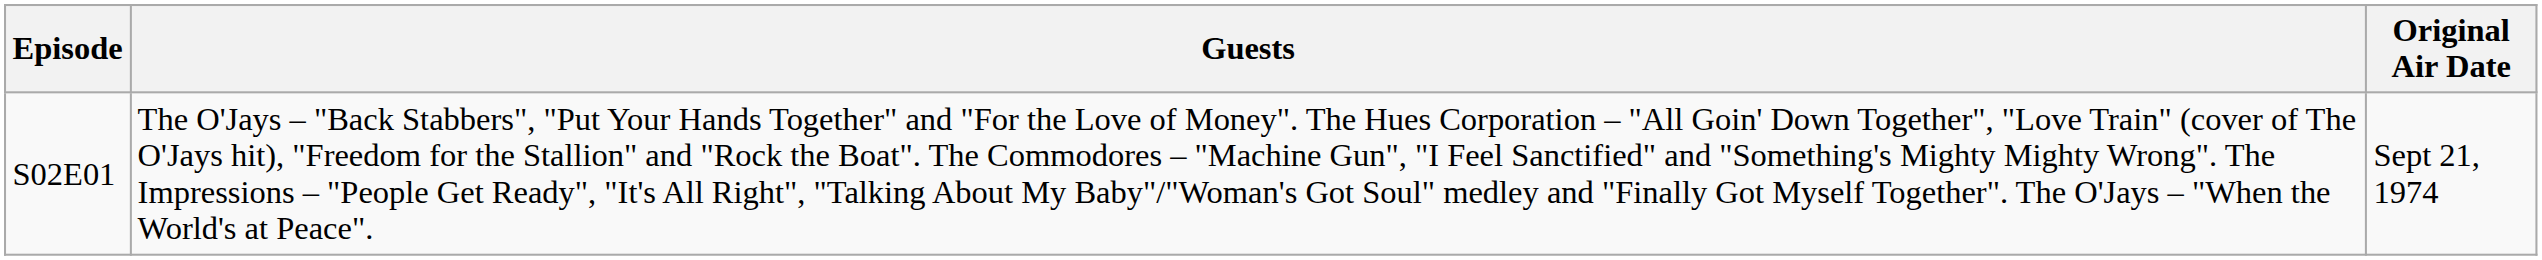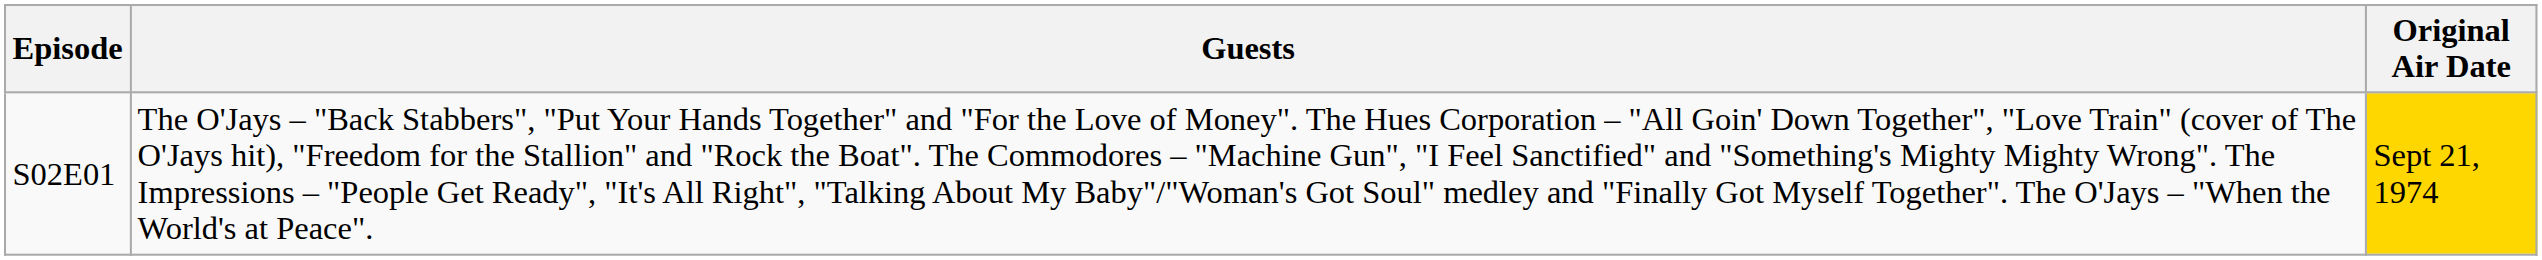(2427, 173) no background -> (2427, 173) gold background
